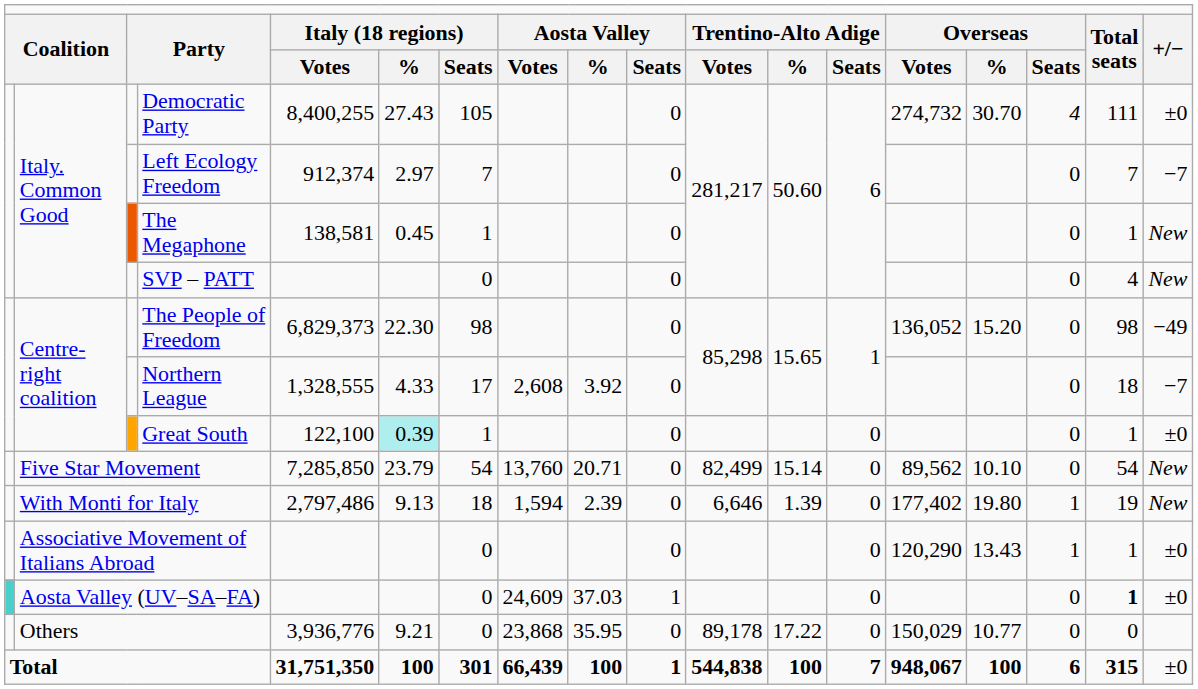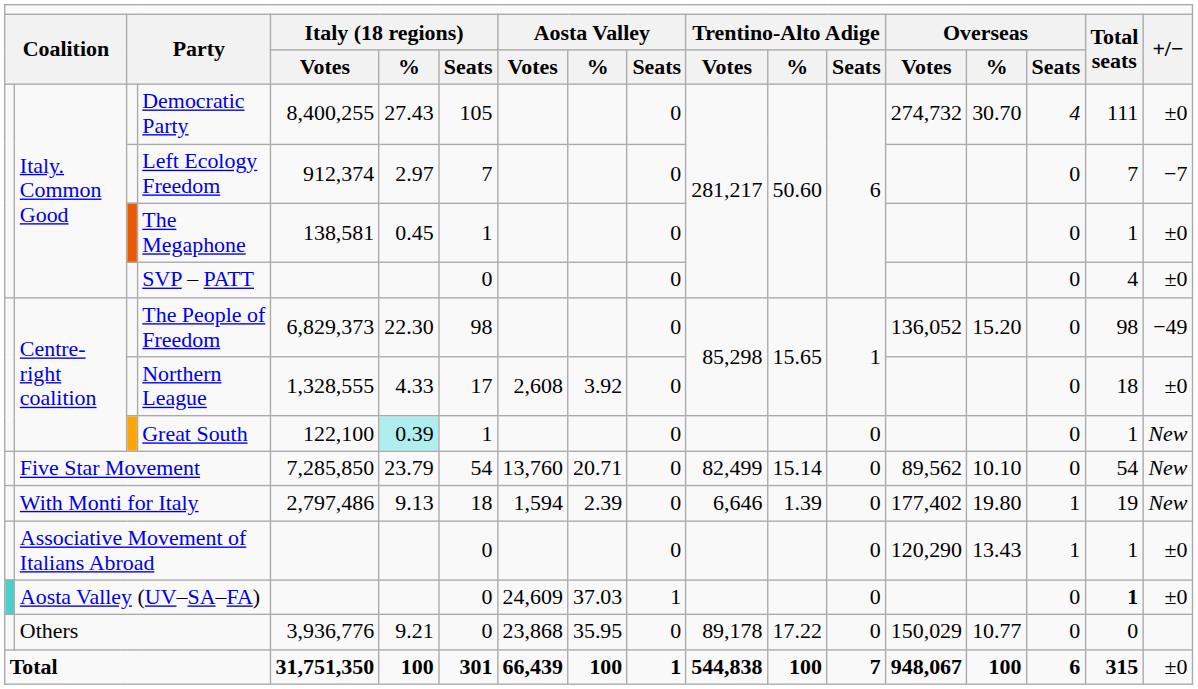(1168, 232) New -> (1176, 232) ±0
(1168, 279) New -> (1176, 279) ±0
(1176, 386) −7 -> (1176, 386) ±0
(1176, 433) ±0 -> (1168, 433) New
